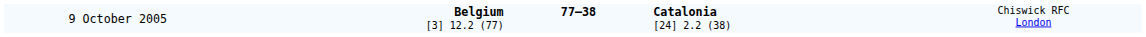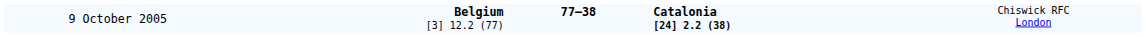(692, 26) normal -> (692, 26) bold
